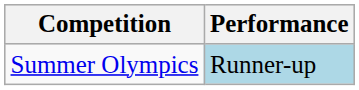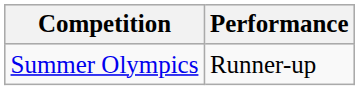(263, 63) lightblue background -> (263, 63) no background
